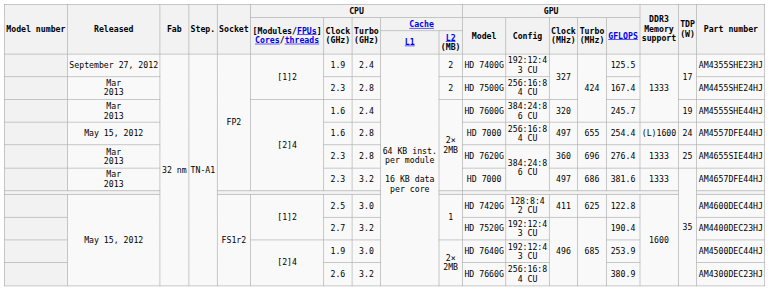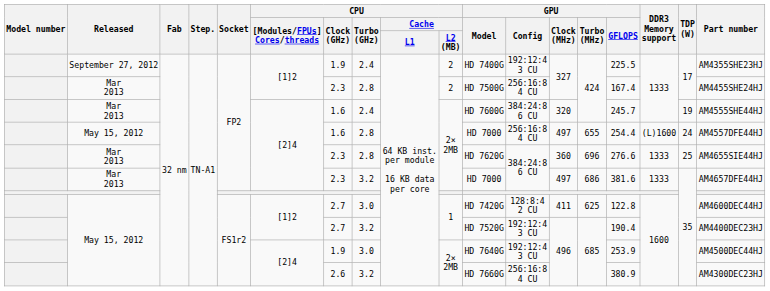(623, 65) 125.5 -> (623, 65) 225.5
(623, 156) 276.4 -> (623, 156) 276.6
(338, 206) 2.5 -> (338, 206) 2.7
